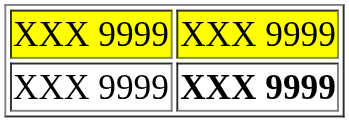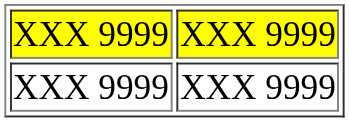(258, 86) bold -> (258, 86) normal
